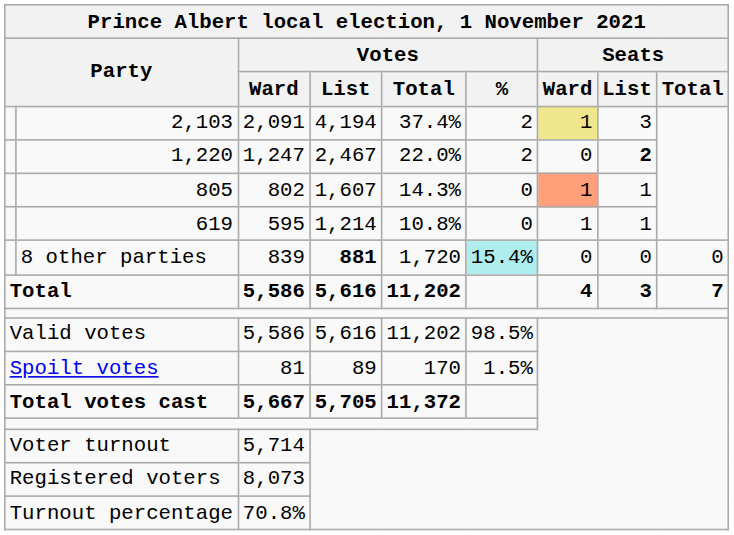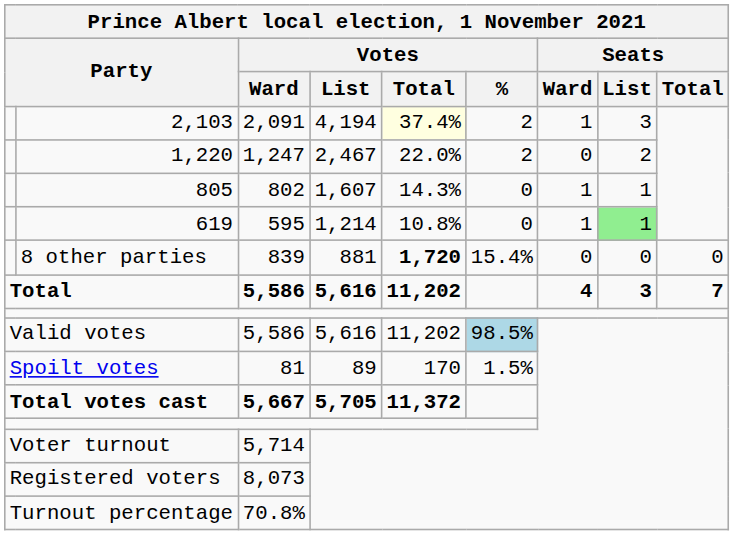(430, 123) no background -> (430, 123) lightyellow background
(586, 123) khaki background -> (586, 123) no background
(646, 156) bold -> (646, 156) normal
(586, 190) lightsalmon background -> (586, 190) no background
(646, 224) no background -> (646, 224) lightgreen background
(358, 257) bold -> (358, 257) normal
(430, 257) normal -> (430, 257) bold
(502, 257) paleturquoise background -> (502, 257) no background
(502, 335) no background -> (502, 335) lightblue background
